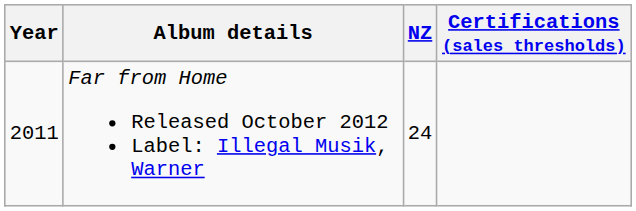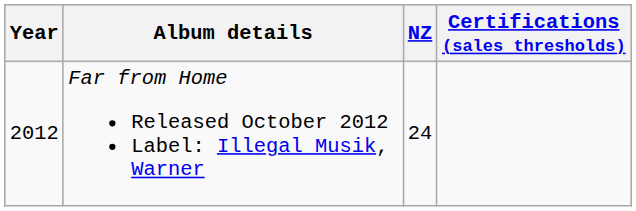(34, 134) 2011 -> (34, 134) 2012
